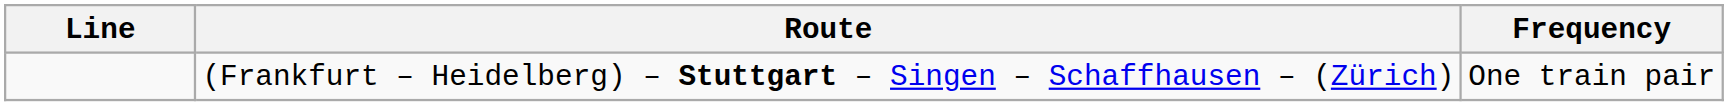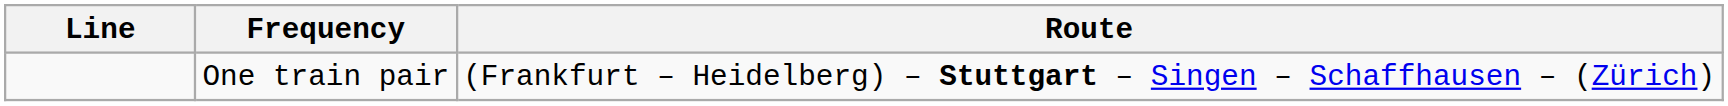columns swapped: (828, 29) <-> (1592, 29)
